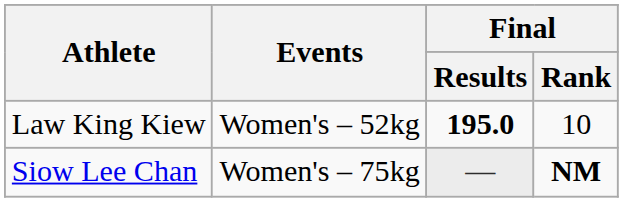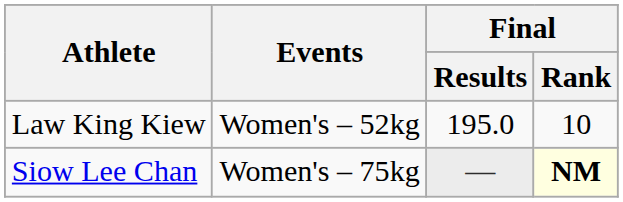(480, 123) bold -> (480, 123) normal
(576, 171) no background -> (576, 171) lightyellow background
